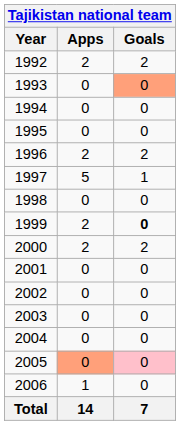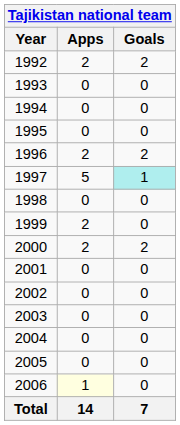(144, 85) lightsalmon background -> (144, 85) no background
(144, 177) no background -> (144, 177) paleturquoise background
(144, 223) bold -> (144, 223) normal
(85, 362) lightsalmon background -> (85, 362) no background
(144, 362) pink background -> (144, 362) no background
(85, 385) no background -> (85, 385) lightyellow background
